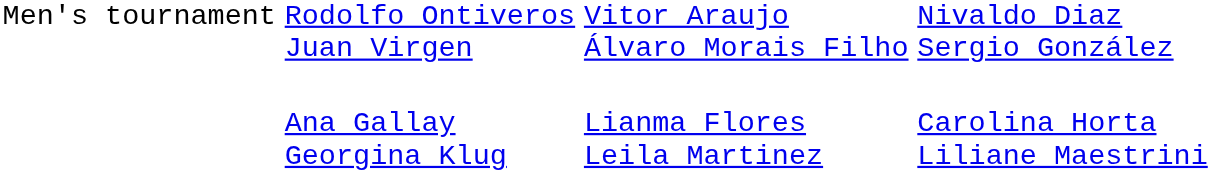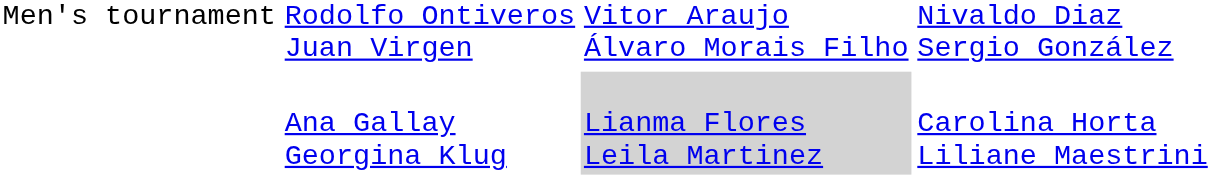(704, 140) no background -> (704, 140) lightgrey background
